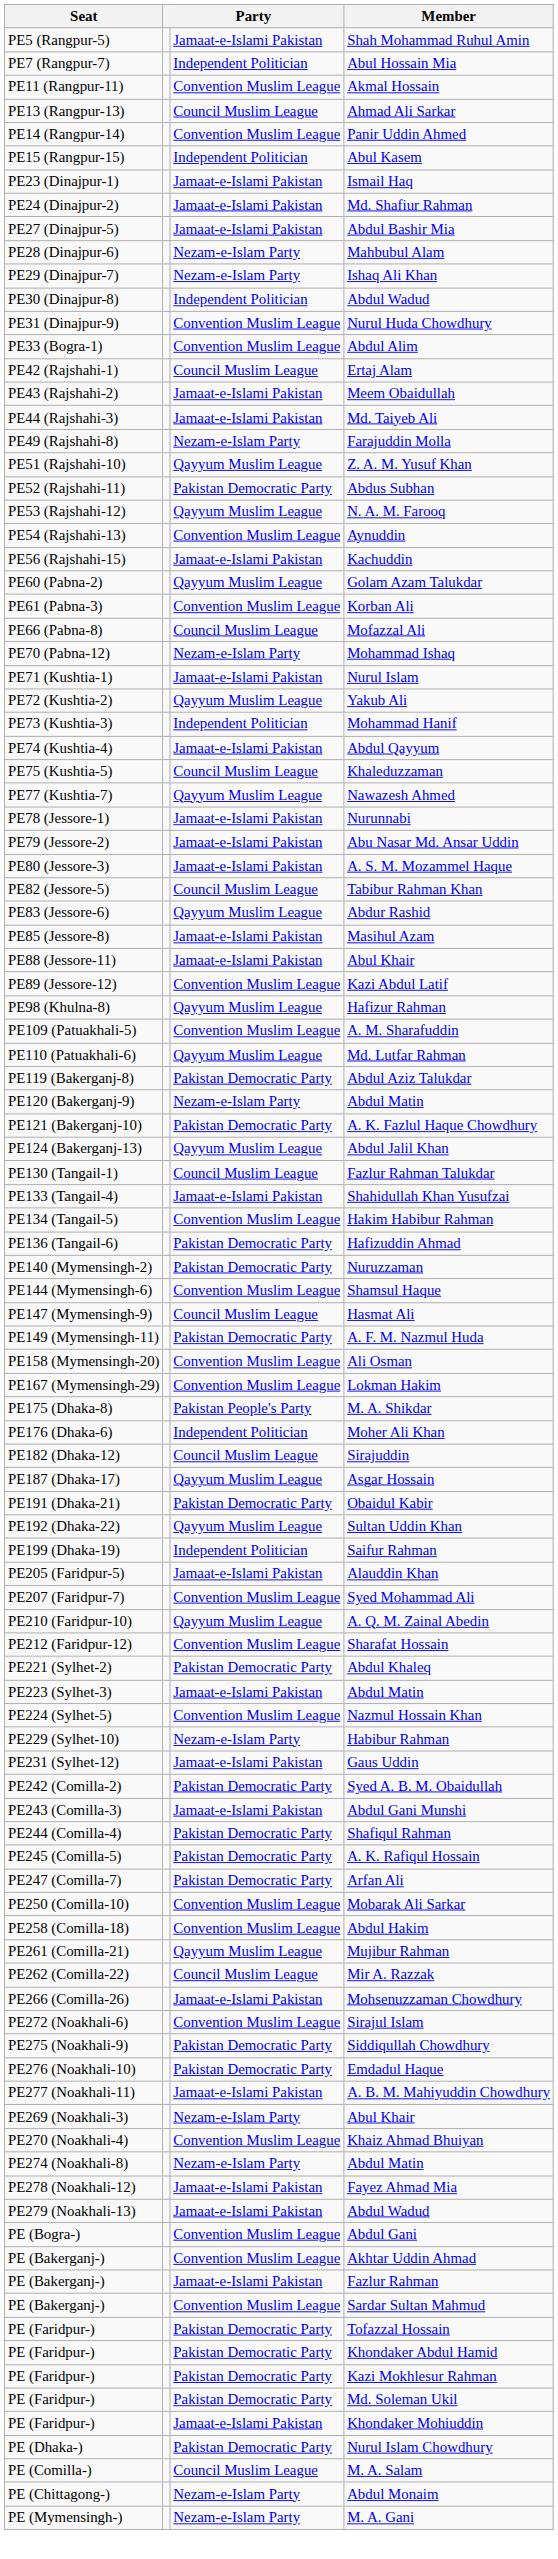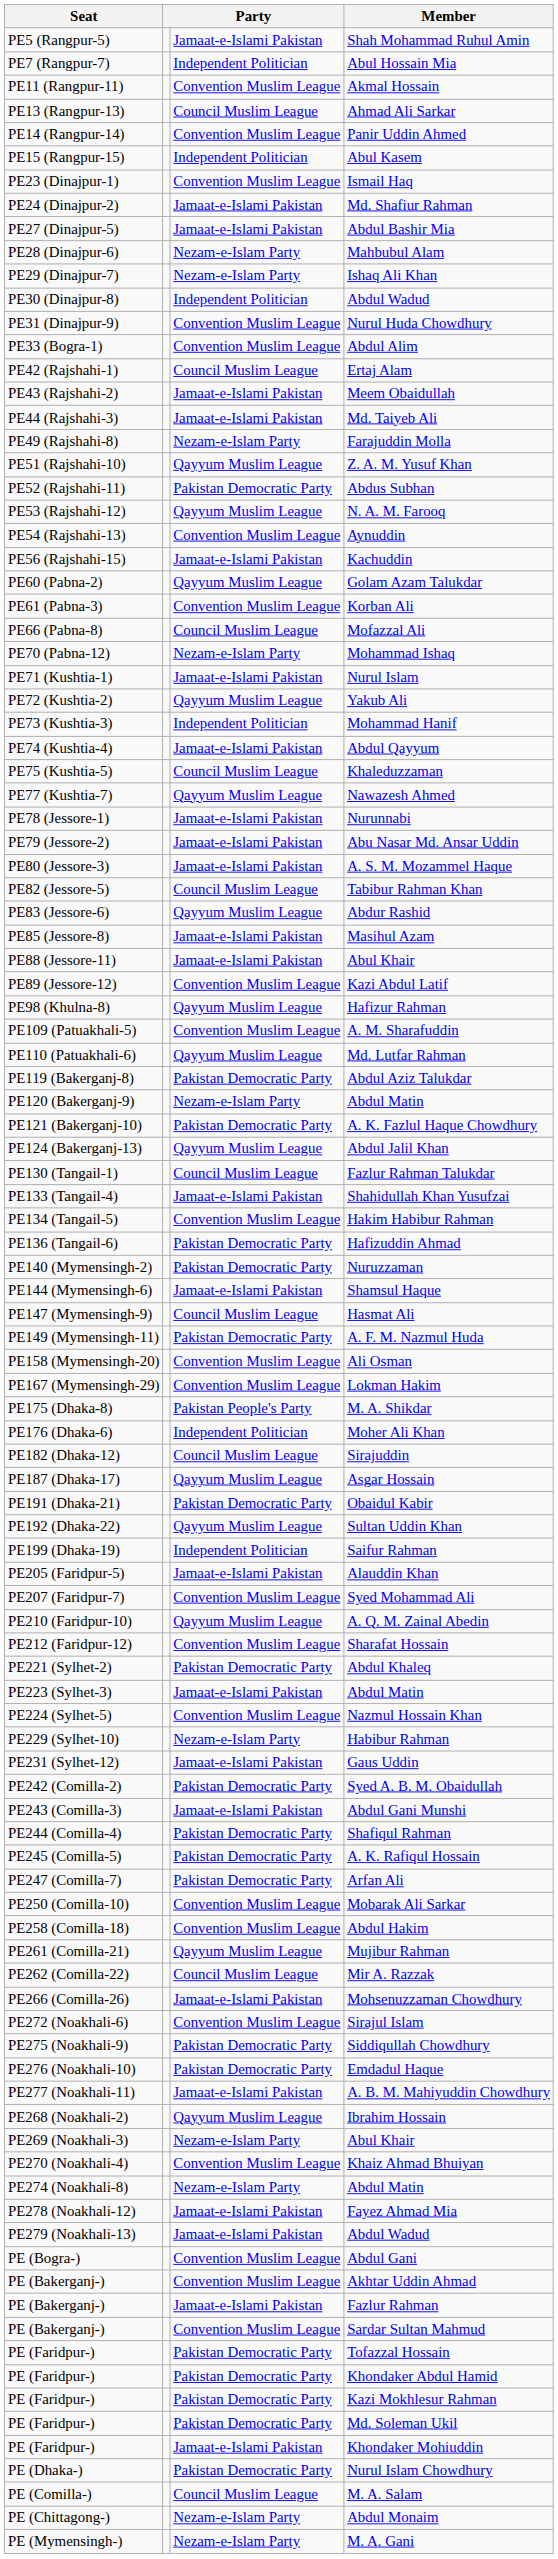(248, 181) Jamaat-e-Islami Pakistan -> (257, 181) Convention Muslim League
(257, 1290) Convention Muslim League -> (248, 1290) Jamaat-e-Islami Pakistan
+ row: (68, 2116)
